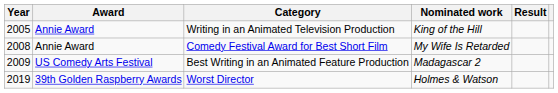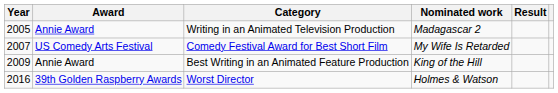(448, 29) King of the Hill -> (447, 29) Madagascar 2
(19, 46) 2008 -> (19, 46) 2007
(65, 46) Annie Award -> (94, 46) US Comedy Arts Festival
(94, 63) US Comedy Arts Festival -> (65, 63) Annie Award
(447, 63) Madagascar 2 -> (448, 63) King of the Hill
(19, 79) 2019 -> (19, 79) 2016
